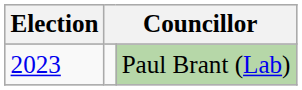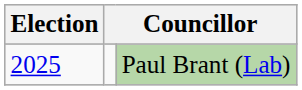(36, 64) 2023 -> (36, 64) 2025
